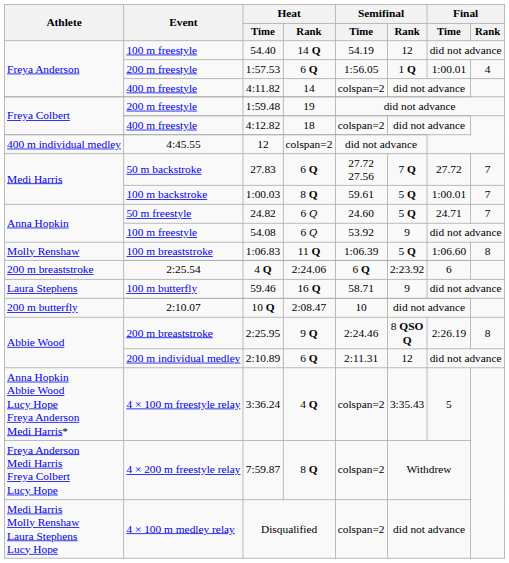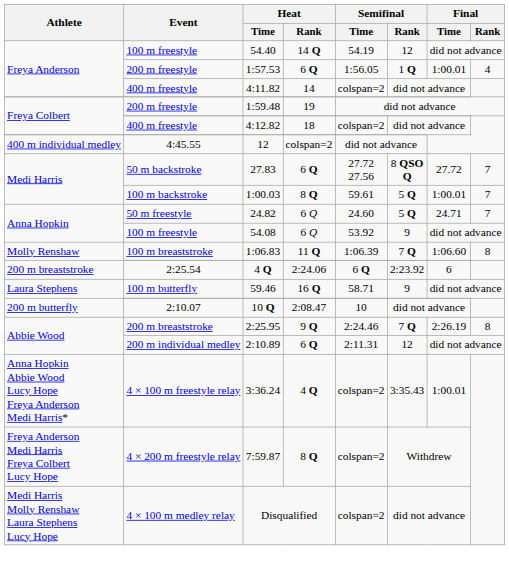(407, 170) 7 Q -> (407, 170) 8 QSO Q
(407, 251) 5 Q -> (407, 251) 7 Q
(407, 333) 8 QSO Q -> (407, 326) 7 Q
(449, 404) 5 -> (449, 391) 1:00.01
